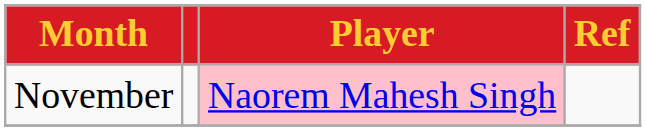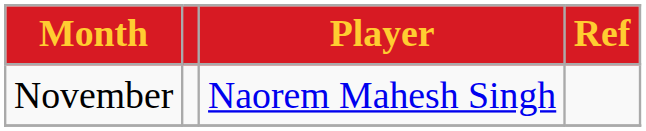(382, 94) pink background -> (382, 94) no background
